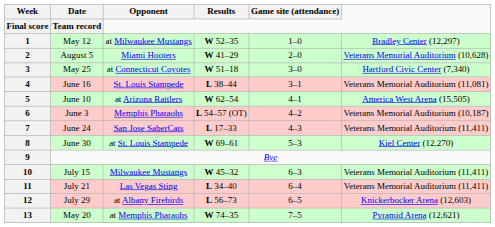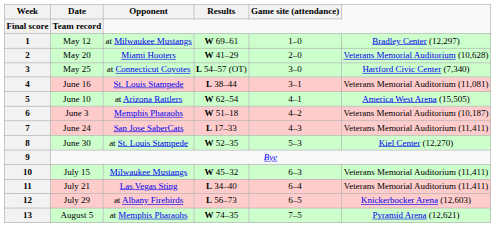(221, 40) W 52–35 -> (221, 40) W 69–61
(77, 55) August 5 -> (77, 55) May 20
(221, 69) W 51–18 -> (221, 69) L 54–57 (OT)
(221, 113) L 54–57 (OT) -> (221, 113) W 51–18
(221, 142) W 69–61 -> (221, 142) W 52–35
(77, 215) May 20 -> (77, 215) August 5
